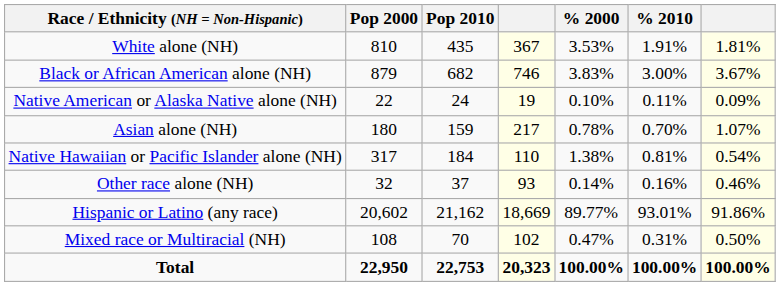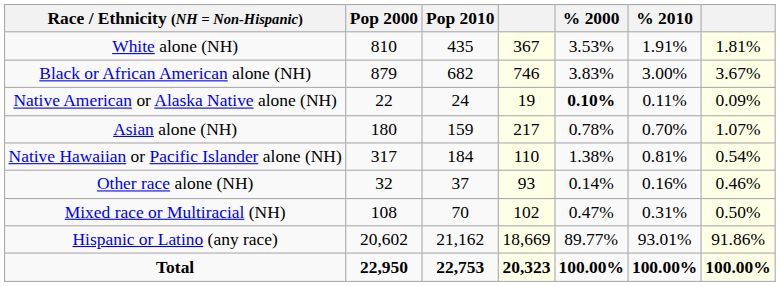(591, 101) normal -> (591, 101) bold
rows swapped: (175, 239) <-> (175, 211)
